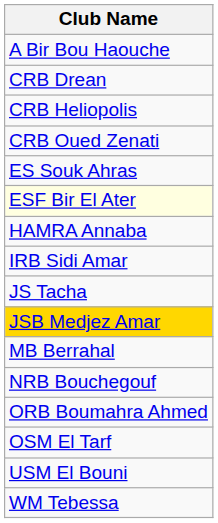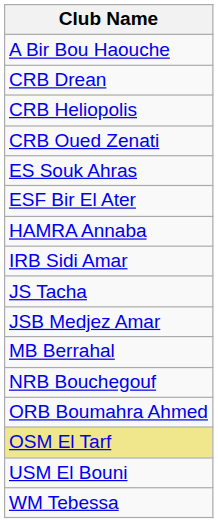(72, 200) lightyellow background -> (72, 200) no background
(85, 321) gold background -> (85, 321) no background
(60, 442) no background -> (60, 442) khaki background
